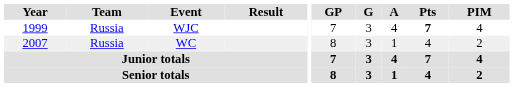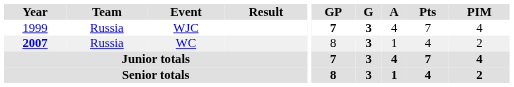(333, 27) normal -> (333, 27) bold
(369, 27) normal -> (369, 27) bold
(428, 27) bold -> (428, 27) normal
(35, 43) normal -> (35, 43) bold
(369, 43) normal -> (369, 43) bold
